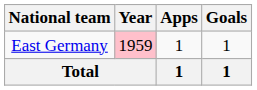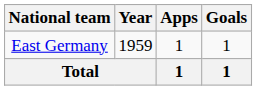(135, 44) pink background -> (135, 44) no background
